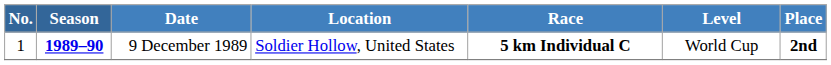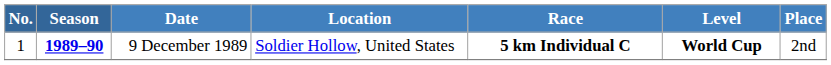(722, 46) normal -> (722, 46) bold
(803, 46) bold -> (803, 46) normal
